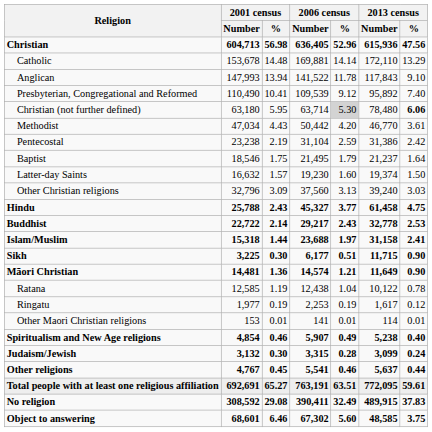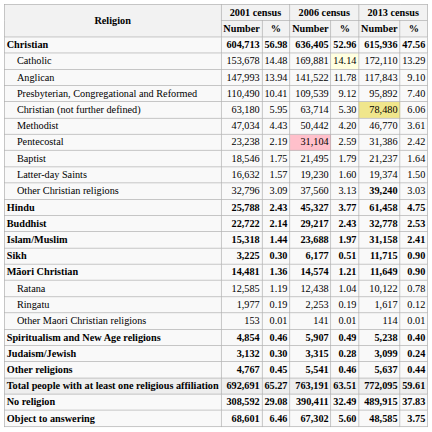(345, 61) no background -> (345, 61) lightyellow background
(347, 110) lightgrey background -> (347, 110) no background
(383, 110) no background -> (383, 110) khaki background
(416, 110) bold -> (416, 110) normal
(315, 142) no background -> (315, 142) pink background
(383, 191) normal -> (383, 191) bold
